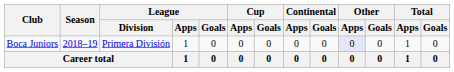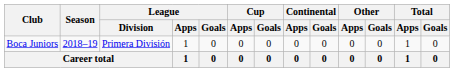(352, 43) lavender background -> (352, 43) no background
